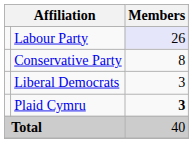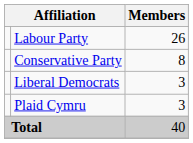(178, 37) lavender background -> (178, 37) no background
(182, 104) bold -> (182, 104) normal
